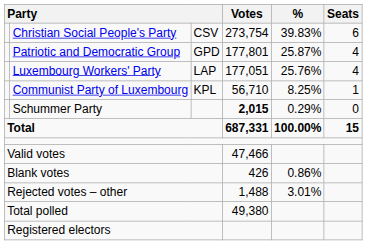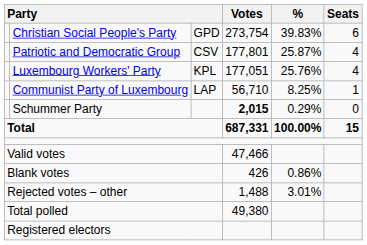(206, 33) CSV -> (207, 33) GPD
(207, 52) GPD -> (206, 52) CSV
(205, 71) LAP -> (205, 71) KPL
(205, 90) KPL -> (205, 90) LAP
